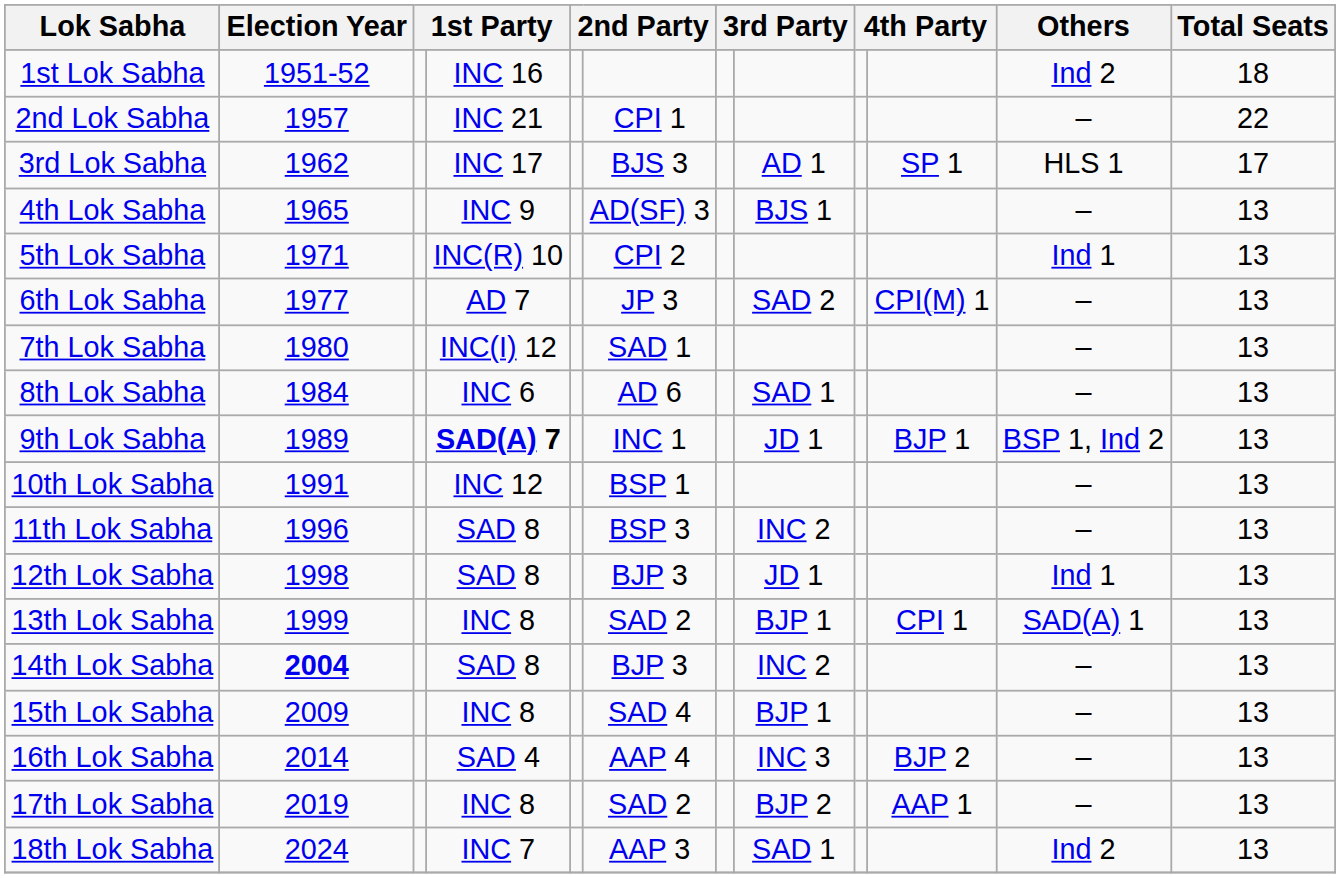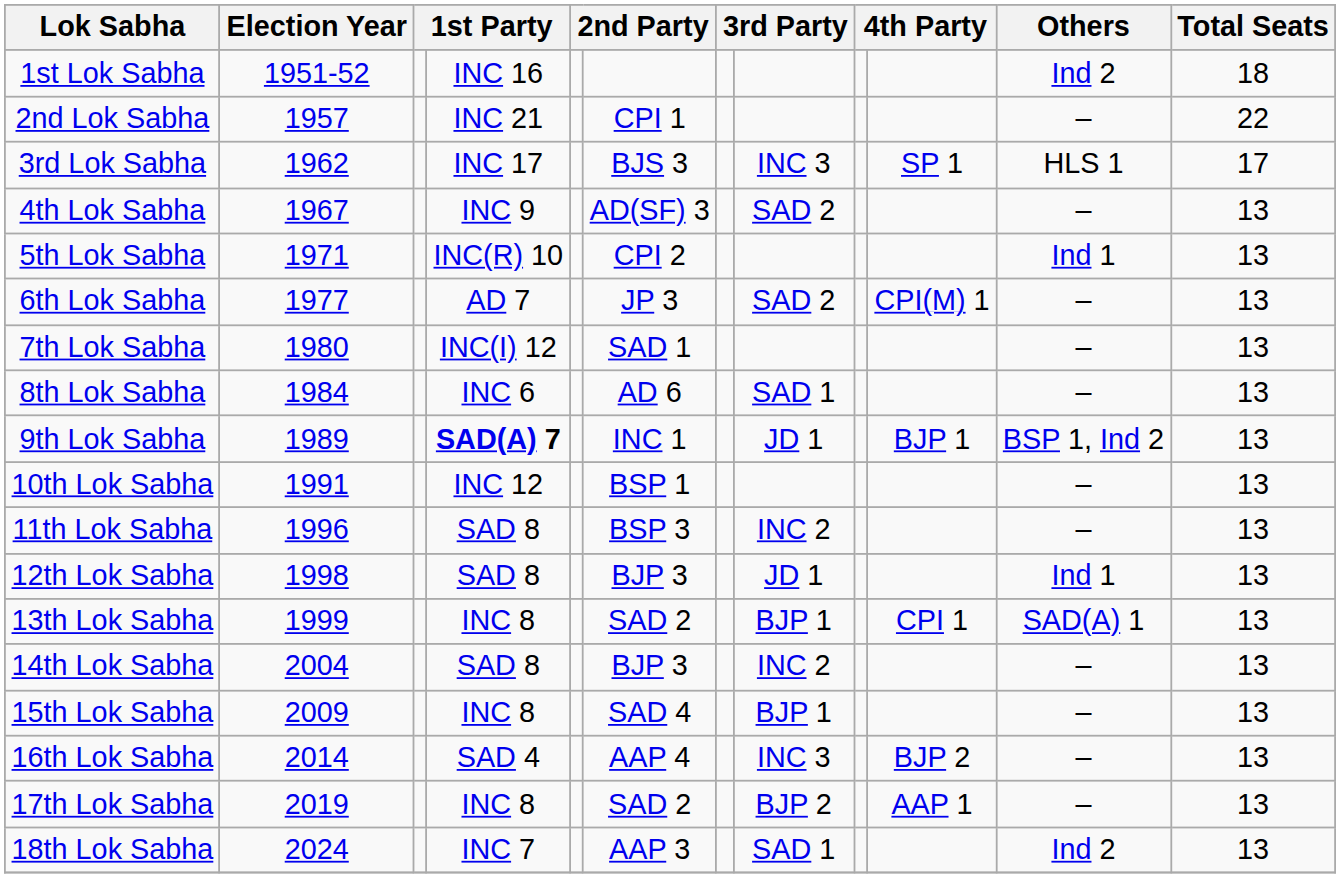(794, 164) AD 1 -> (794, 164) INC 3
(317, 210) 1965 -> (317, 210) 1967
(794, 210) BJS 1 -> (794, 210) SAD 2
(317, 666) bold -> (317, 666) normal
